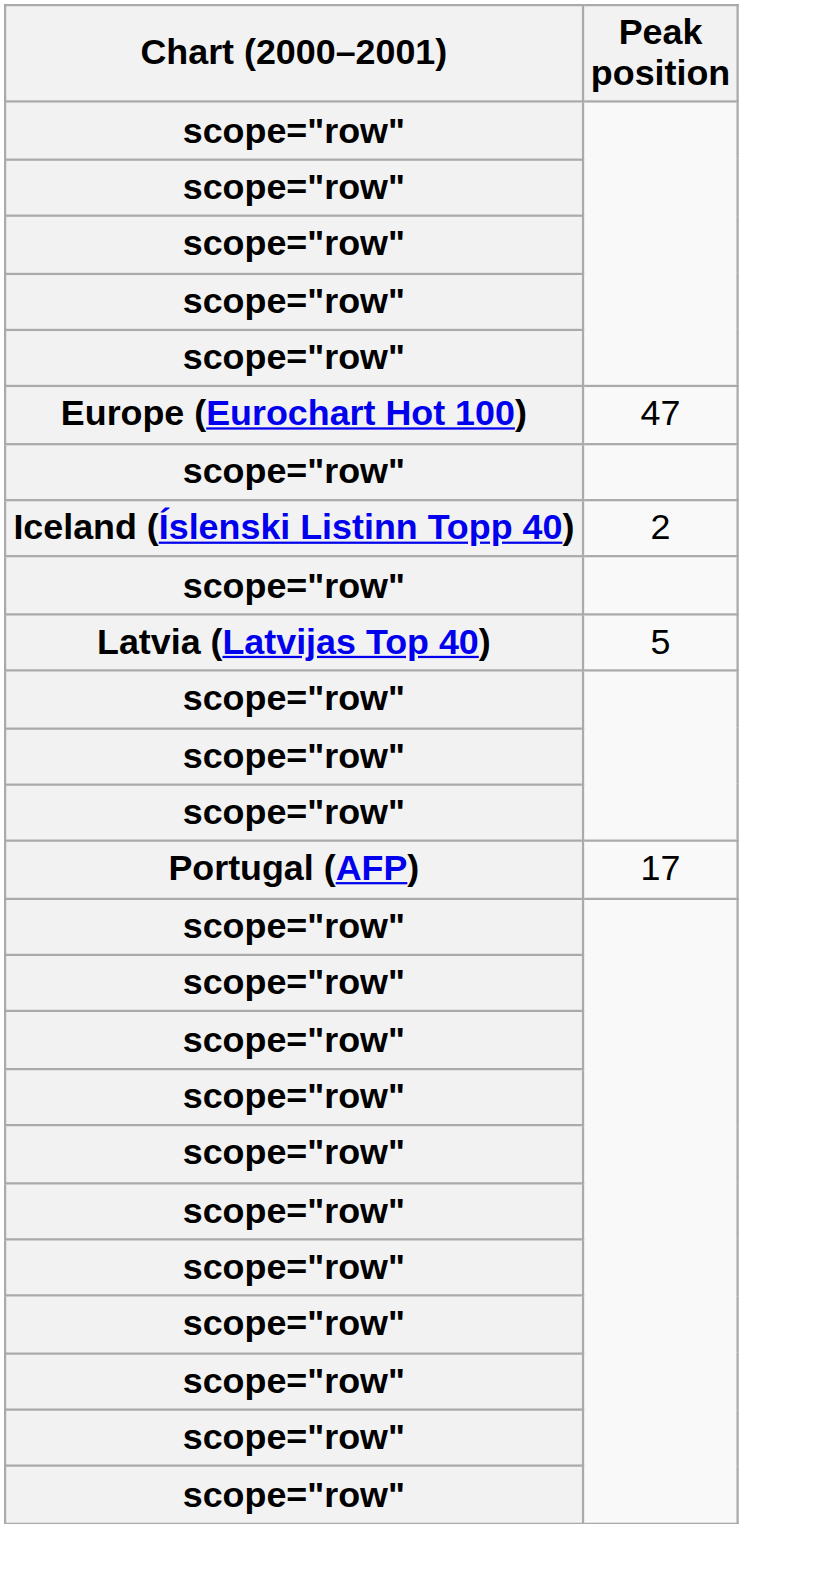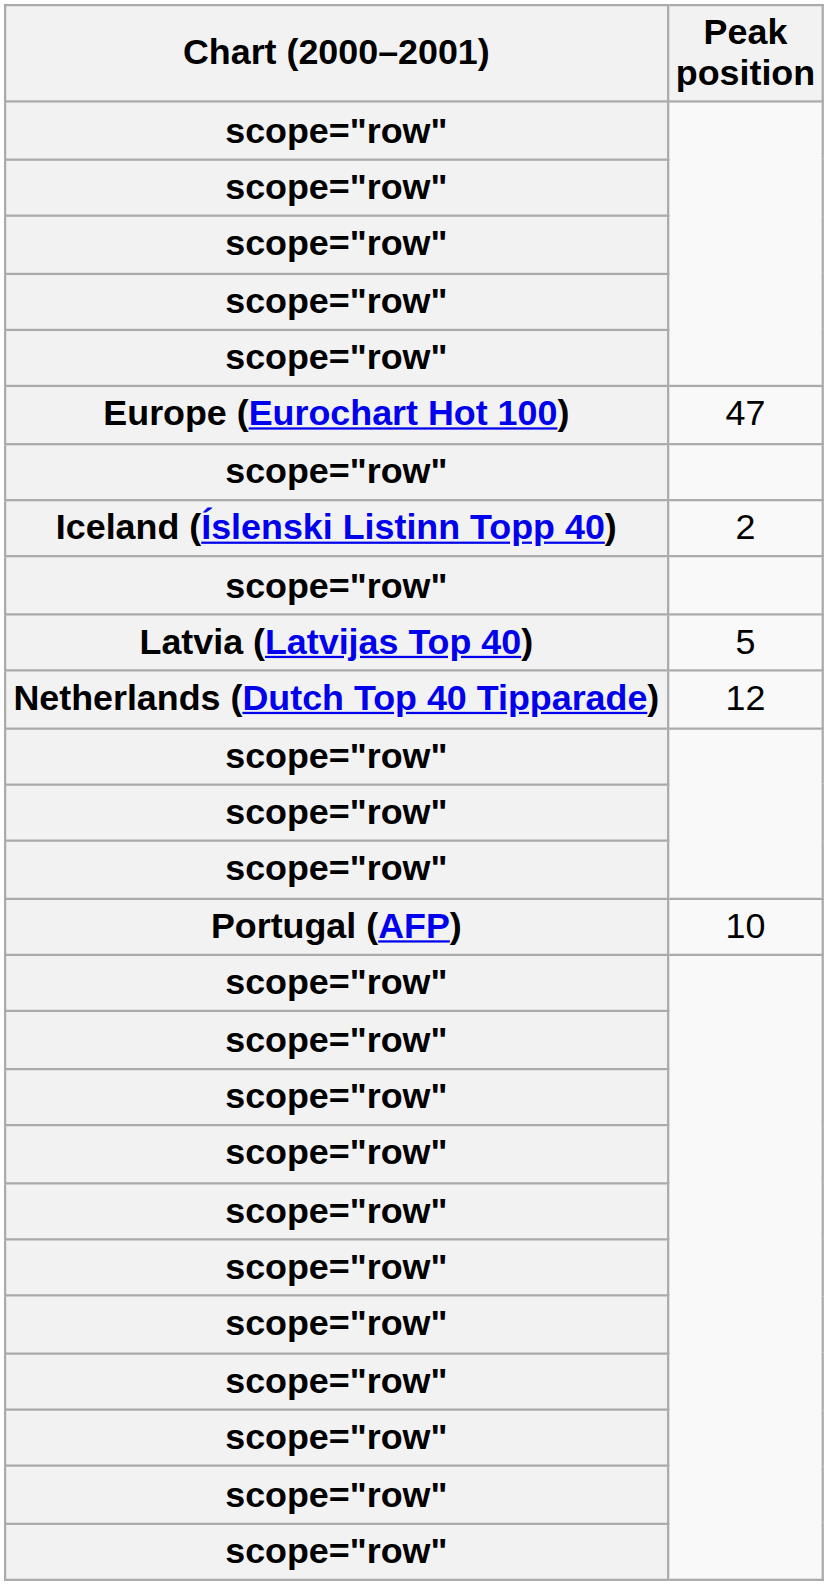+ row: (336, 698)
(661, 868) 17 -> (745, 925) 10
